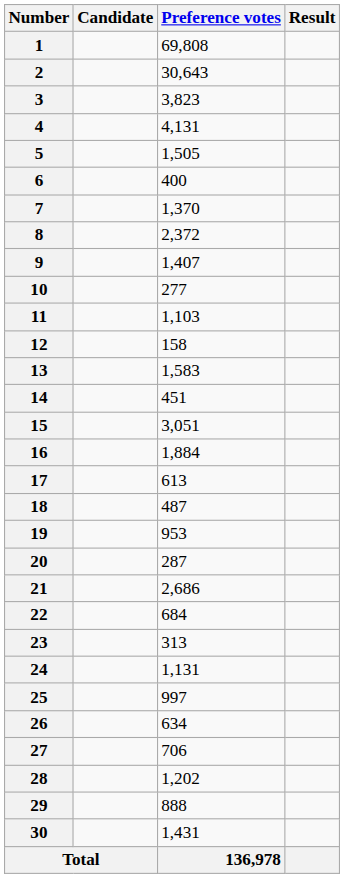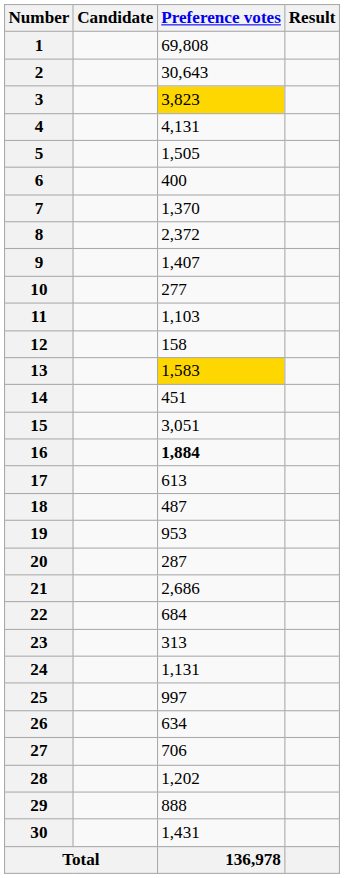(180, 99) no background -> (180, 99) gold background
(180, 371) no background -> (180, 371) gold background
(180, 452) normal -> (180, 452) bold
